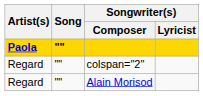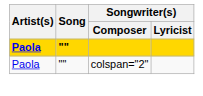(26, 64) Regard -> (26, 64) Paola
- row: (120, 82)
